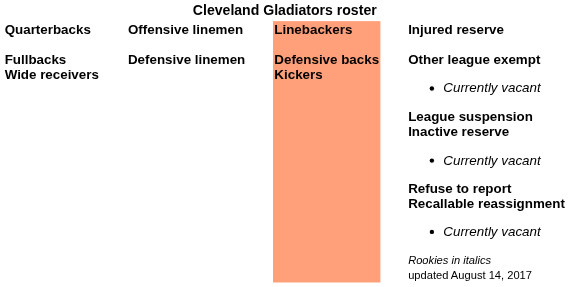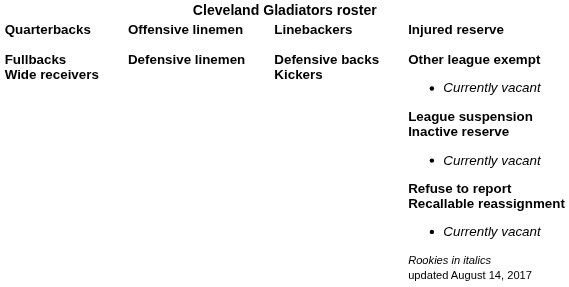(327, 52) lightsalmon background -> (327, 52) no background
